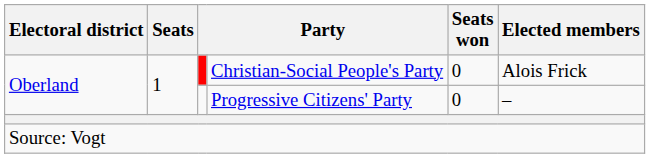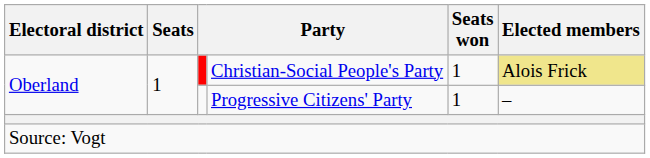(456, 70) 0 -> (456, 70) 1
(544, 70) no background -> (544, 70) khaki background
(456, 99) 0 -> (456, 99) 1
